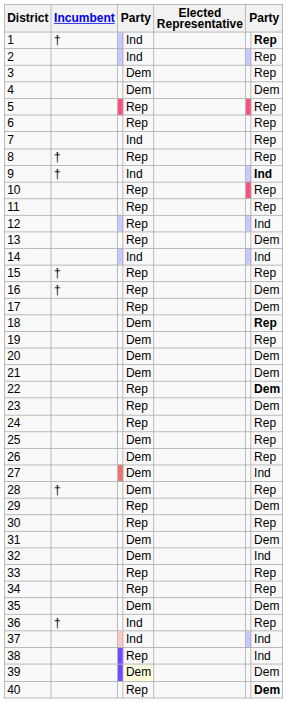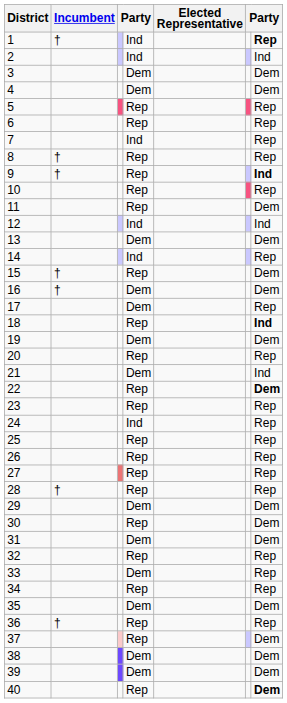(265, 57) Rep -> (262, 57) Ind
(265, 73) Rep -> (267, 73) Dem
(134, 173) Ind -> (137, 173) Rep
(265, 207) Rep -> (267, 207) Dem
(137, 223) Rep -> (134, 223) Ind
(137, 240) Rep -> (139, 240) Dem
(262, 257) Ind -> (265, 257) Rep
(265, 273) Rep -> (267, 273) Dem
(137, 290) Rep -> (139, 290) Dem
(137, 306) Rep -> (139, 306) Dem
(267, 306) Dem -> (265, 306) Rep
(139, 323) Dem -> (137, 323) Rep
(265, 323) Rep -> (263, 323) Ind
(265, 340) Rep -> (267, 340) Dem
(139, 356) Dem -> (137, 356) Rep
(267, 356) Dem -> (265, 356) Rep
(267, 373) Dem -> (262, 373) Ind
(267, 406) Dem -> (265, 406) Rep
(137, 423) Rep -> (134, 423) Ind
(139, 440) Dem -> (137, 440) Rep
(139, 456) Dem -> (137, 456) Rep
(139, 473) Dem -> (137, 473) Rep
(262, 473) Ind -> (265, 473) Rep
(139, 489) Dem -> (137, 489) Rep
(137, 506) Rep -> (139, 506) Dem
(265, 523) Rep -> (267, 523) Dem
(139, 556) Dem -> (137, 556) Rep
(262, 556) Ind -> (265, 556) Rep
(137, 573) Rep -> (139, 573) Dem
(134, 623) Ind -> (137, 623) Rep
(134, 639) Ind -> (137, 639) Rep
(262, 639) Ind -> (267, 639) Dem
(137, 656) Rep -> (139, 656) Dem
(262, 656) Ind -> (267, 656) Dem
(139, 673) lightyellow background -> (139, 673) no background
